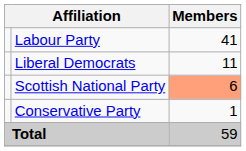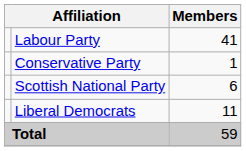rows swapped: (75, 63) <-> (78, 110)
(233, 87) lightsalmon background -> (233, 87) no background
